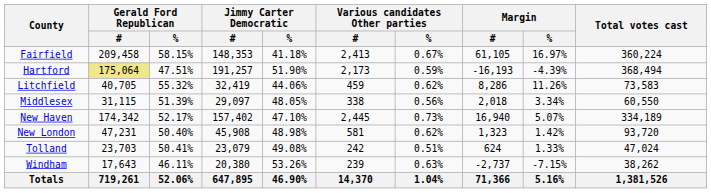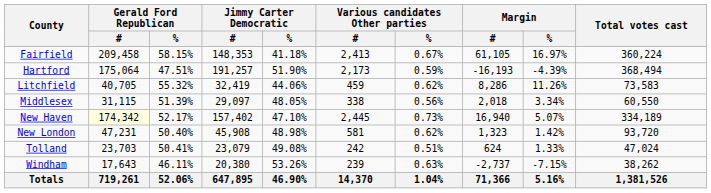(119, 70) khaki background -> (119, 70) no background
(119, 117) no background -> (119, 117) lightyellow background
